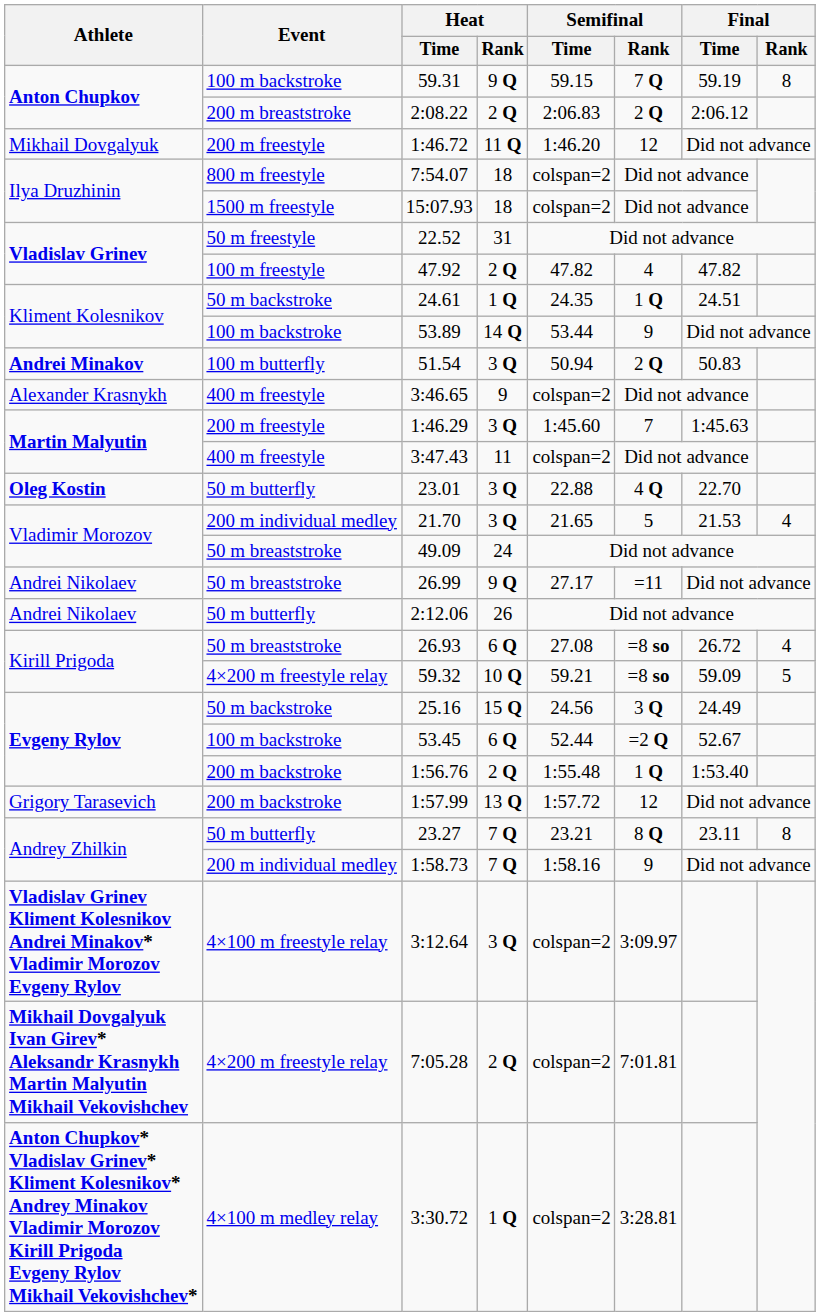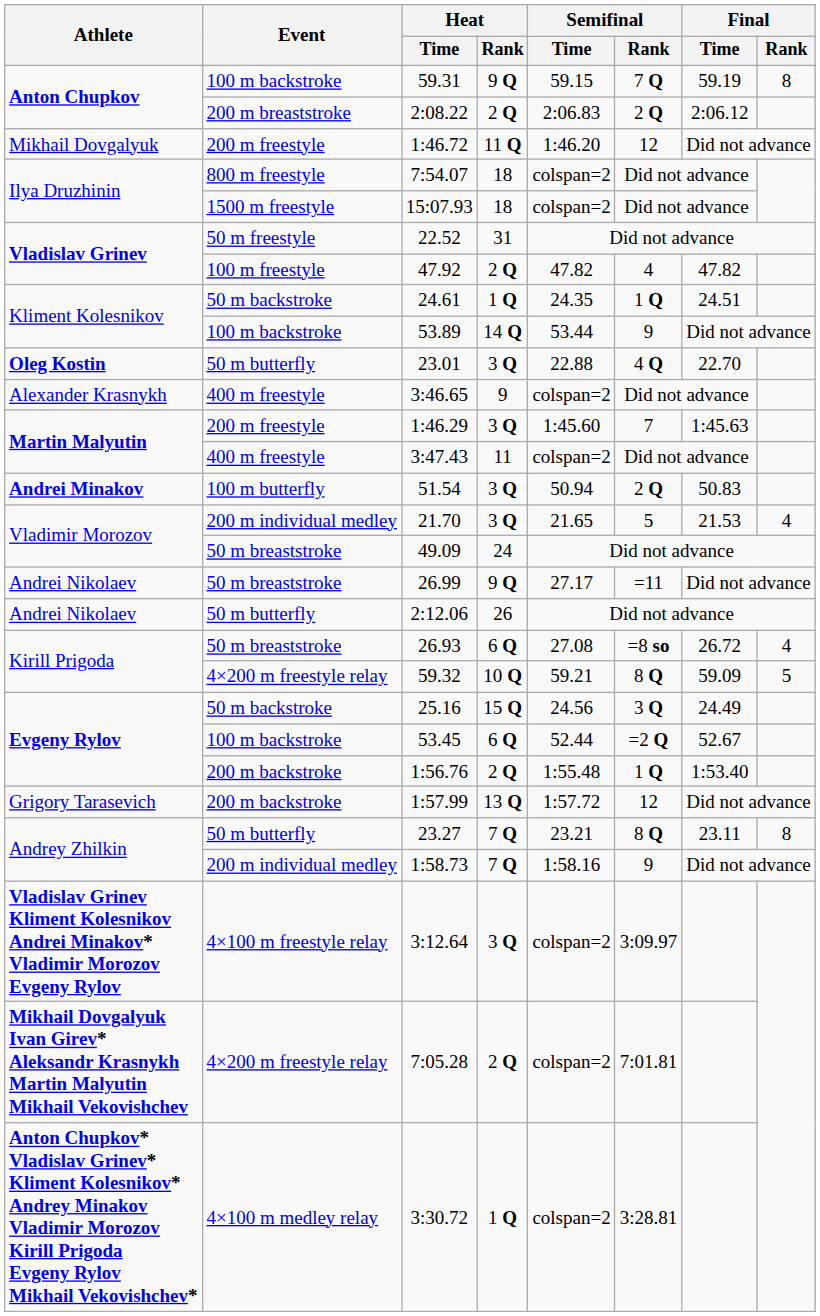rows swapped: (439, 489) <-> (439, 363)
(648, 677) =8 so -> (648, 677) 8 Q
